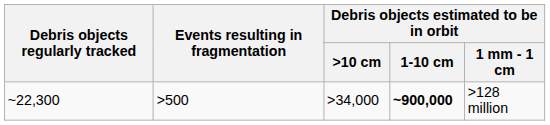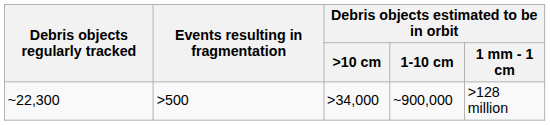(423, 101) bold -> (423, 101) normal
